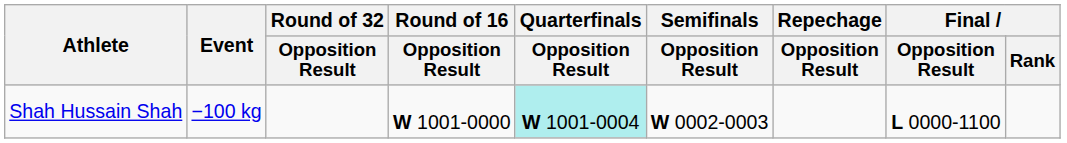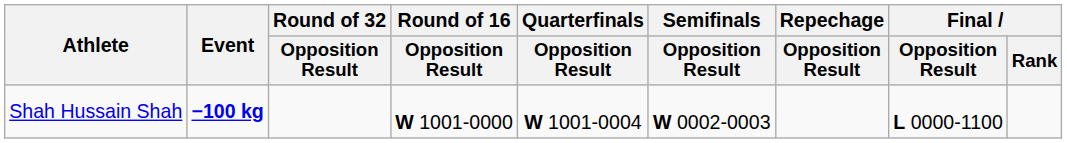(227, 112) normal -> (228, 112) bold
(581, 123) paleturquoise background -> (583, 123) no background
